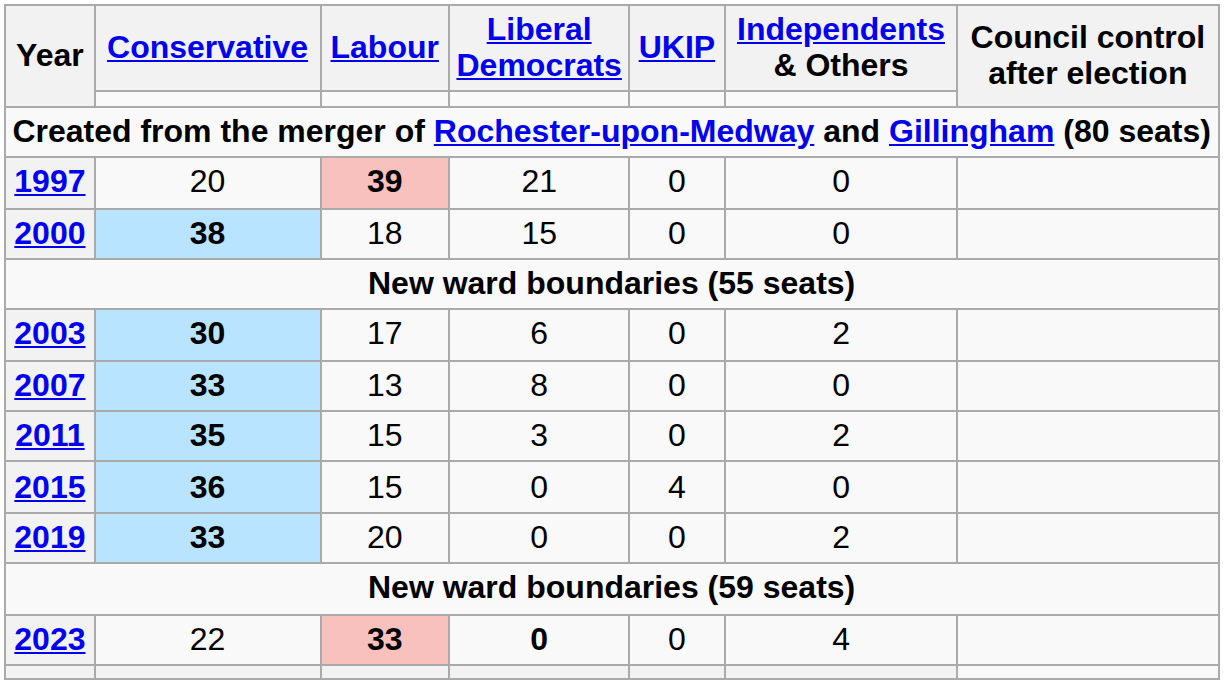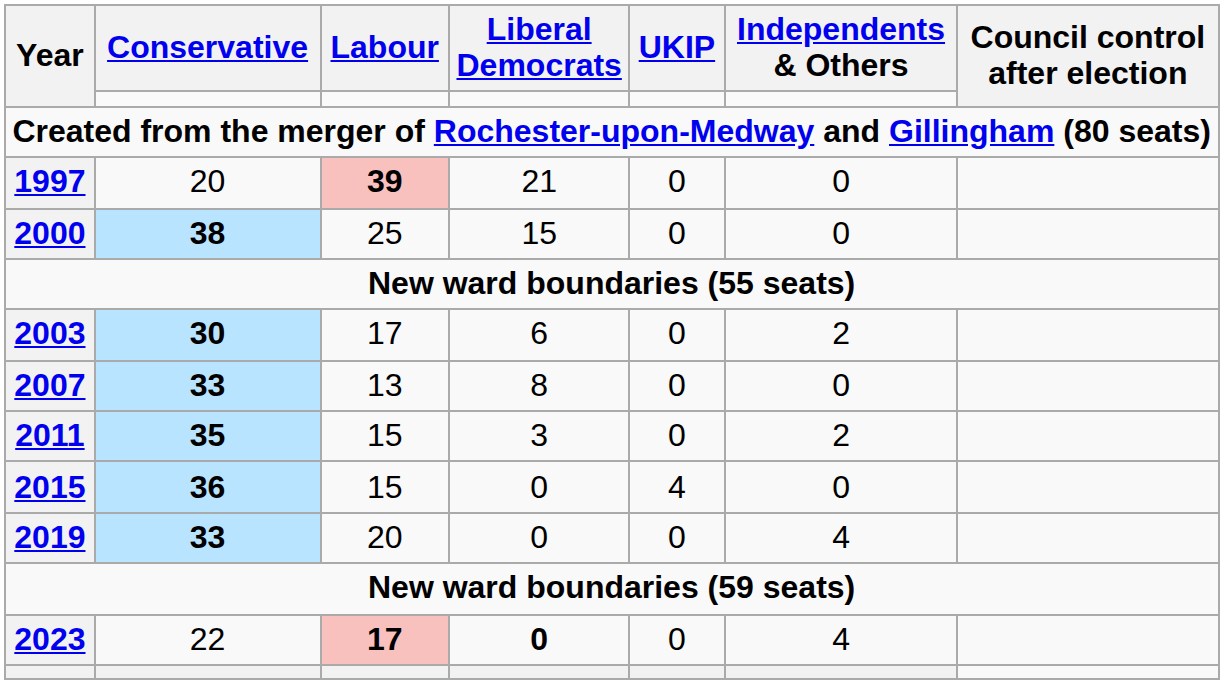(385, 232) 18 -> (385, 232) 25
(841, 537) 2 -> (841, 537) 4
(385, 638) 33 -> (385, 638) 17
